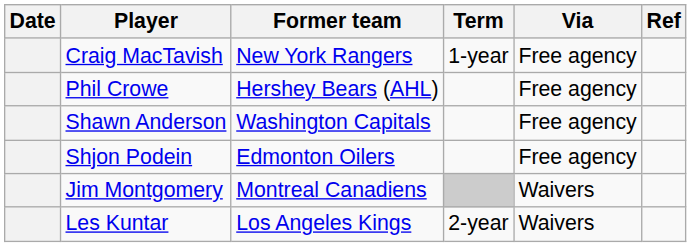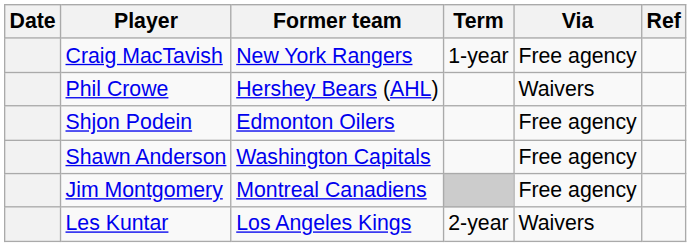(578, 88) Free agency -> (556, 88) Waivers
rows swapped: (129, 156) <-> (146, 122)
(556, 190) Waivers -> (578, 190) Free agency
